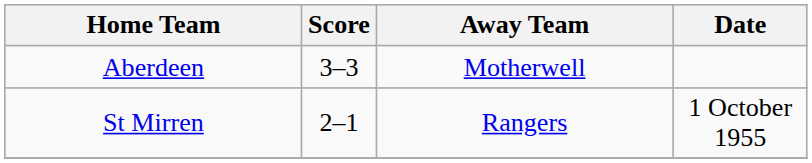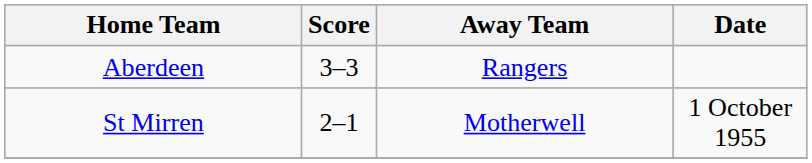(525, 66) Motherwell -> (525, 66) Rangers
(525, 122) Rangers -> (525, 122) Motherwell
